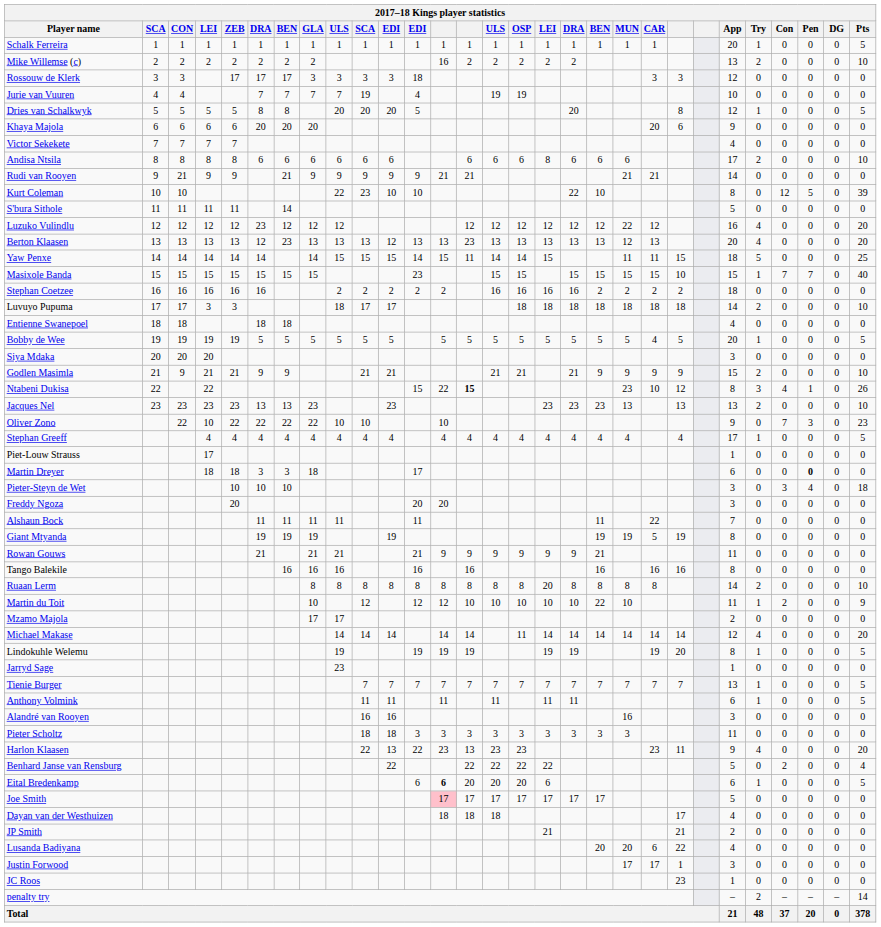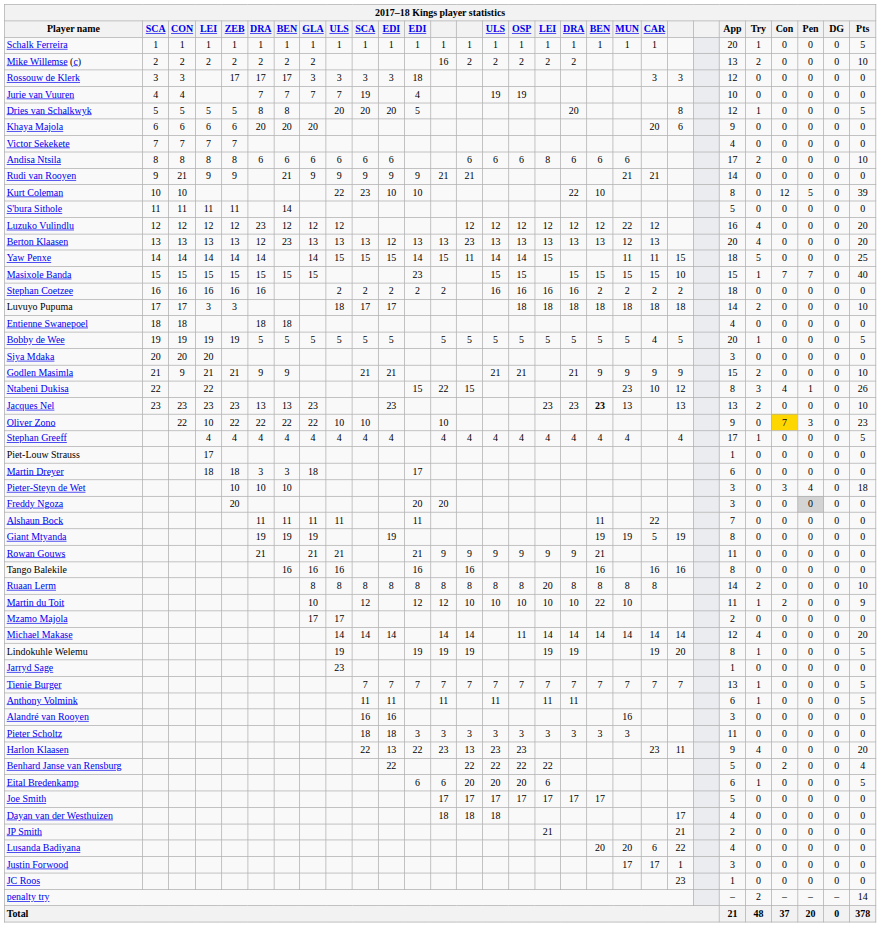(469, 389) bold -> (469, 389) normal
(600, 406) normal -> (600, 406) bold
(785, 422) no background -> (785, 422) gold background
(811, 471) bold -> (811, 471) normal
(811, 504) no background -> (811, 504) lightgrey background
(443, 783) bold -> (443, 783) normal
(443, 799) pink background -> (443, 799) no background
